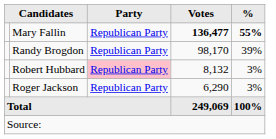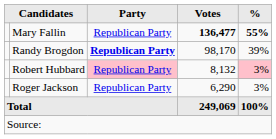(129, 51) normal -> (132, 51) bold
(254, 69) no background -> (261, 69) pink background
